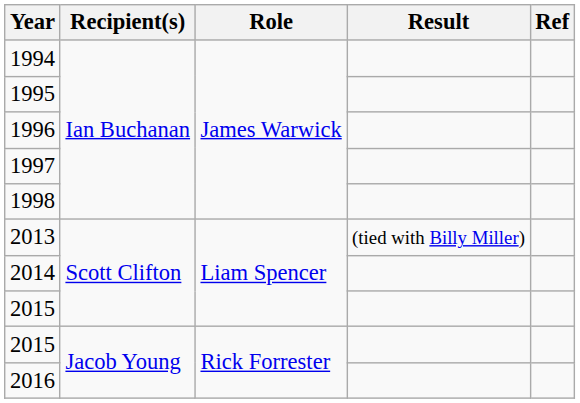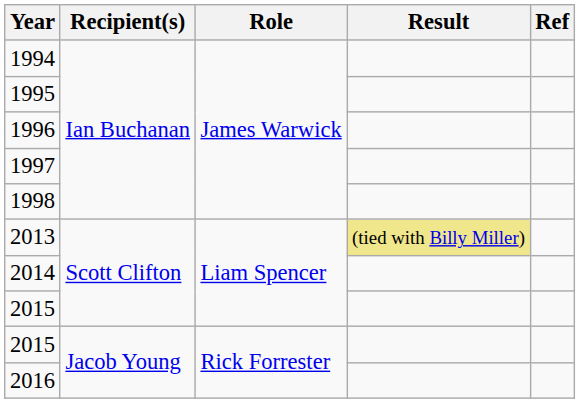(439, 238) no background -> (439, 238) khaki background
